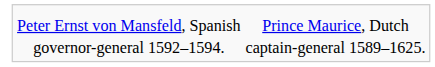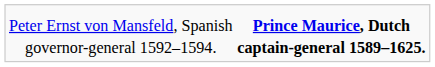(335, 36) normal -> (331, 35) bold
